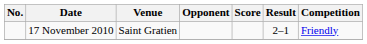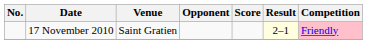(281, 30) no background -> (281, 30) lightyellow background
(320, 30) no background -> (320, 30) pink background
